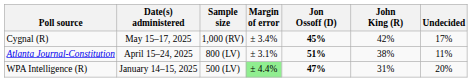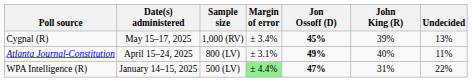(386, 39) 42% -> (386, 39) 39%
(444, 39) 17% -> (444, 39) 13%
(316, 54) 51% -> (316, 54) 49%
(386, 54) 38% -> (386, 54) 40%
(444, 69) 20% -> (444, 69) 22%
